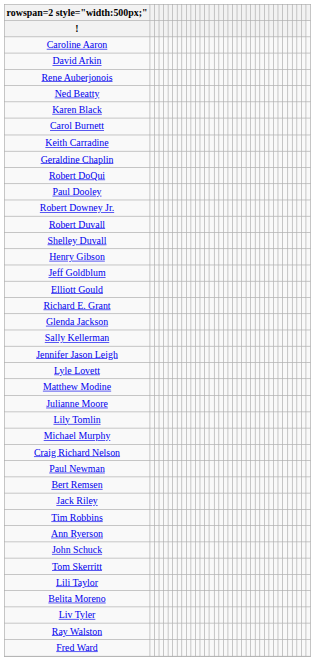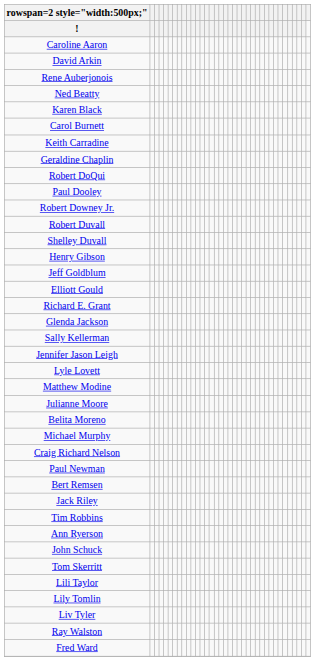rows swapped: (77, 599) <-> (77, 420)
